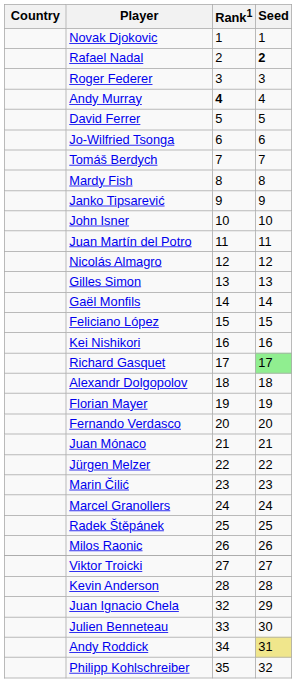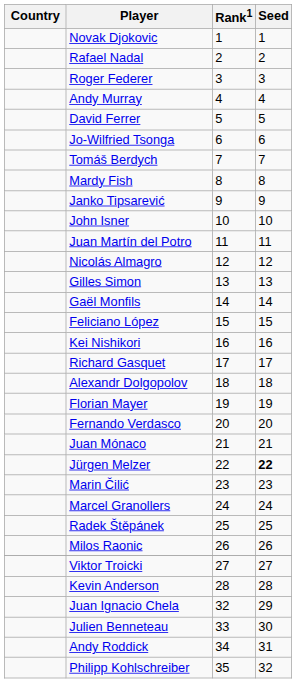(262, 58) bold -> (262, 58) normal
(219, 99) bold -> (219, 99) normal
(265, 363) lightgreen background -> (265, 363) no background
(265, 464) normal -> (265, 464) bold
(265, 647) khaki background -> (265, 647) no background
